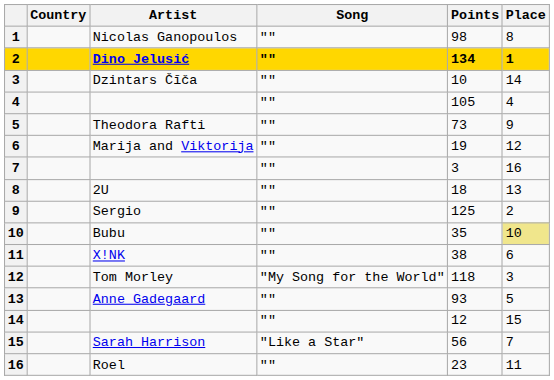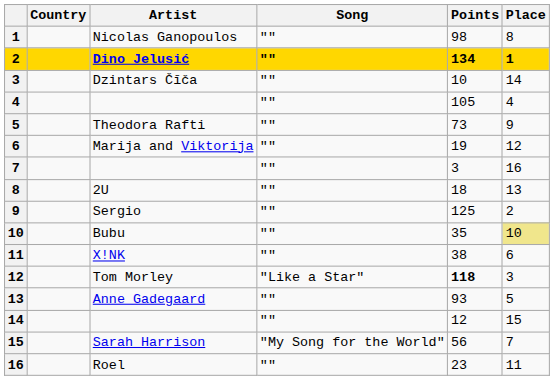(352, 277) "My Song for the World" -> (312, 277) "Like a Star"
(463, 277) normal -> (463, 277) bold
(312, 343) "Like a Star" -> (352, 343) "My Song for the World"
